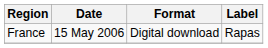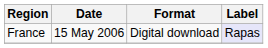(242, 33) no background -> (242, 33) lavender background
